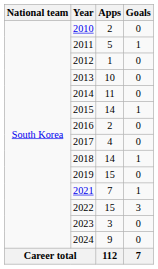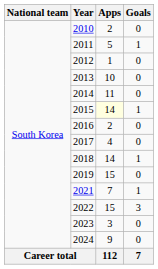(110, 110) no background -> (110, 110) lightyellow background
